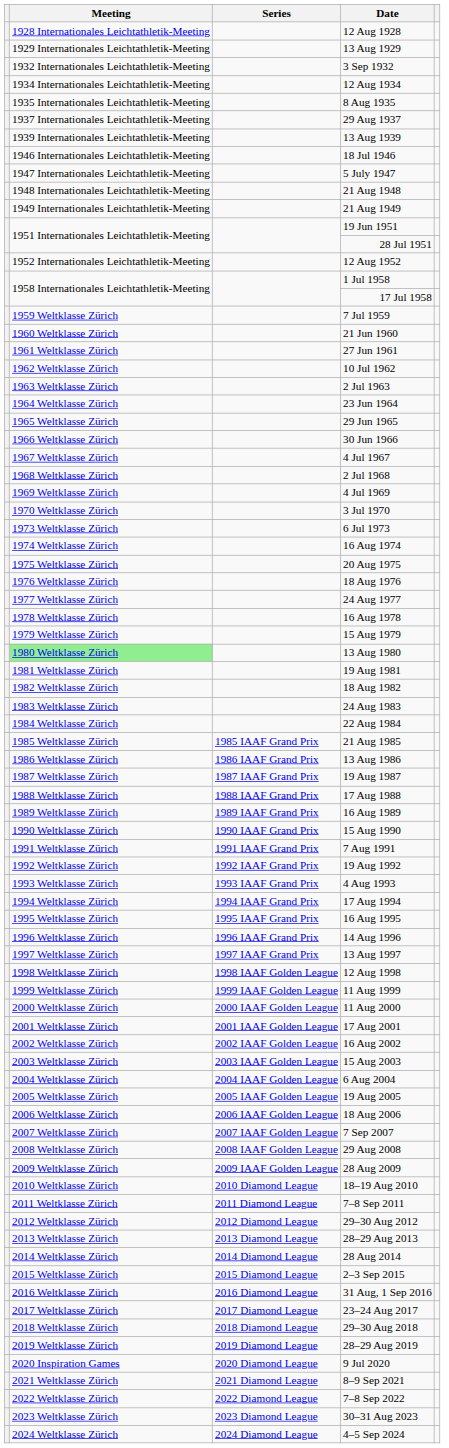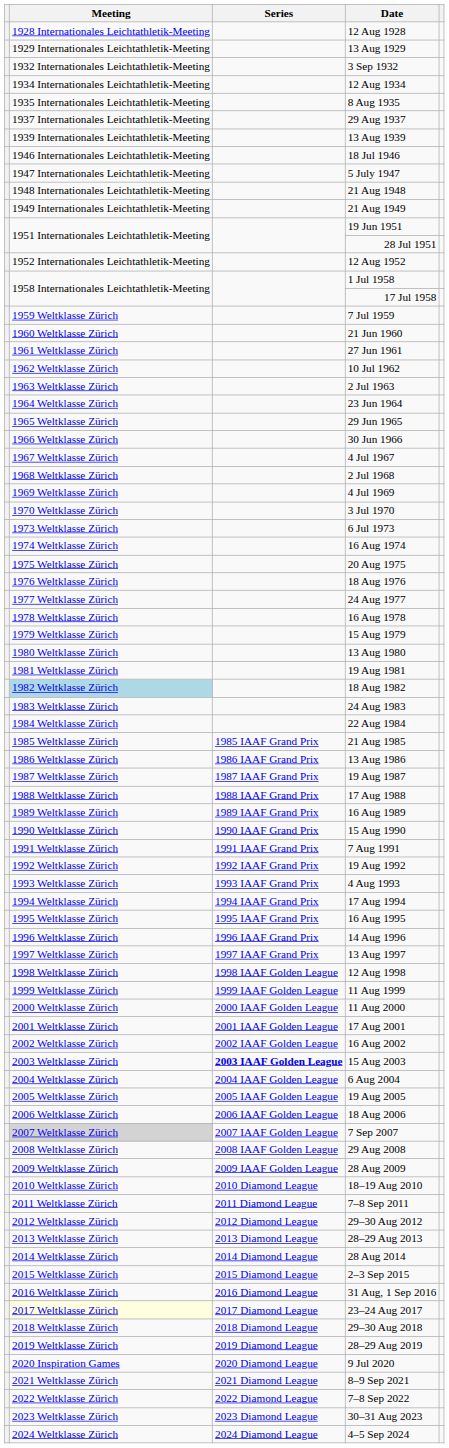(65, 652) lightgreen background -> (65, 652) no background
(65, 688) no background -> (65, 688) lightblue background
(276, 1061) normal -> (279, 1061) bold
(65, 1132) no background -> (65, 1132) lightgrey background
(65, 1310) no background -> (65, 1310) lightyellow background
